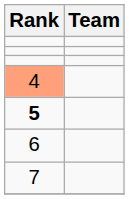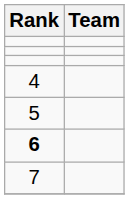(34, 80) lightsalmon background -> (34, 80) no background
(34, 113) bold -> (34, 113) normal
(34, 145) normal -> (34, 145) bold
